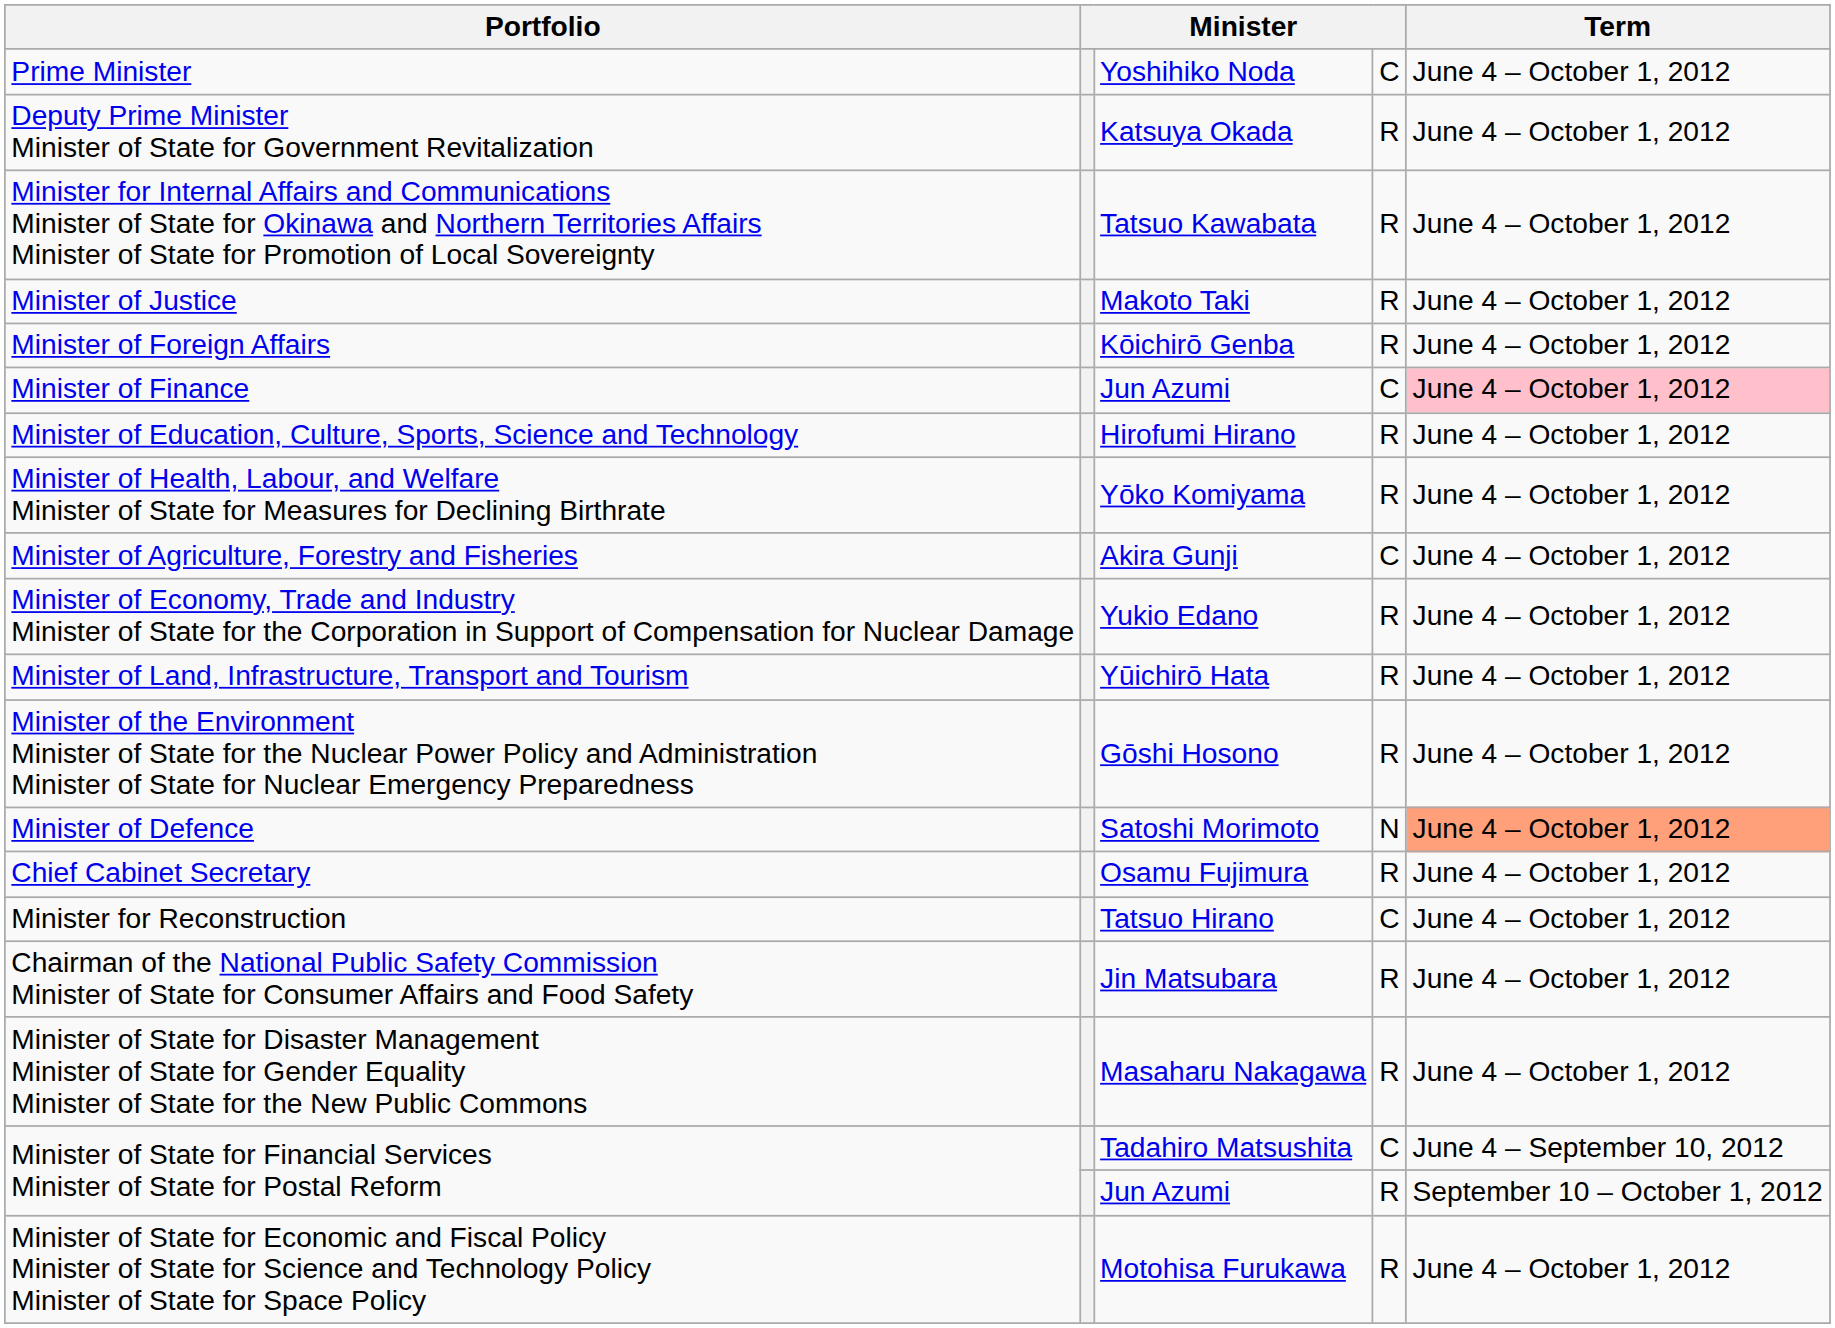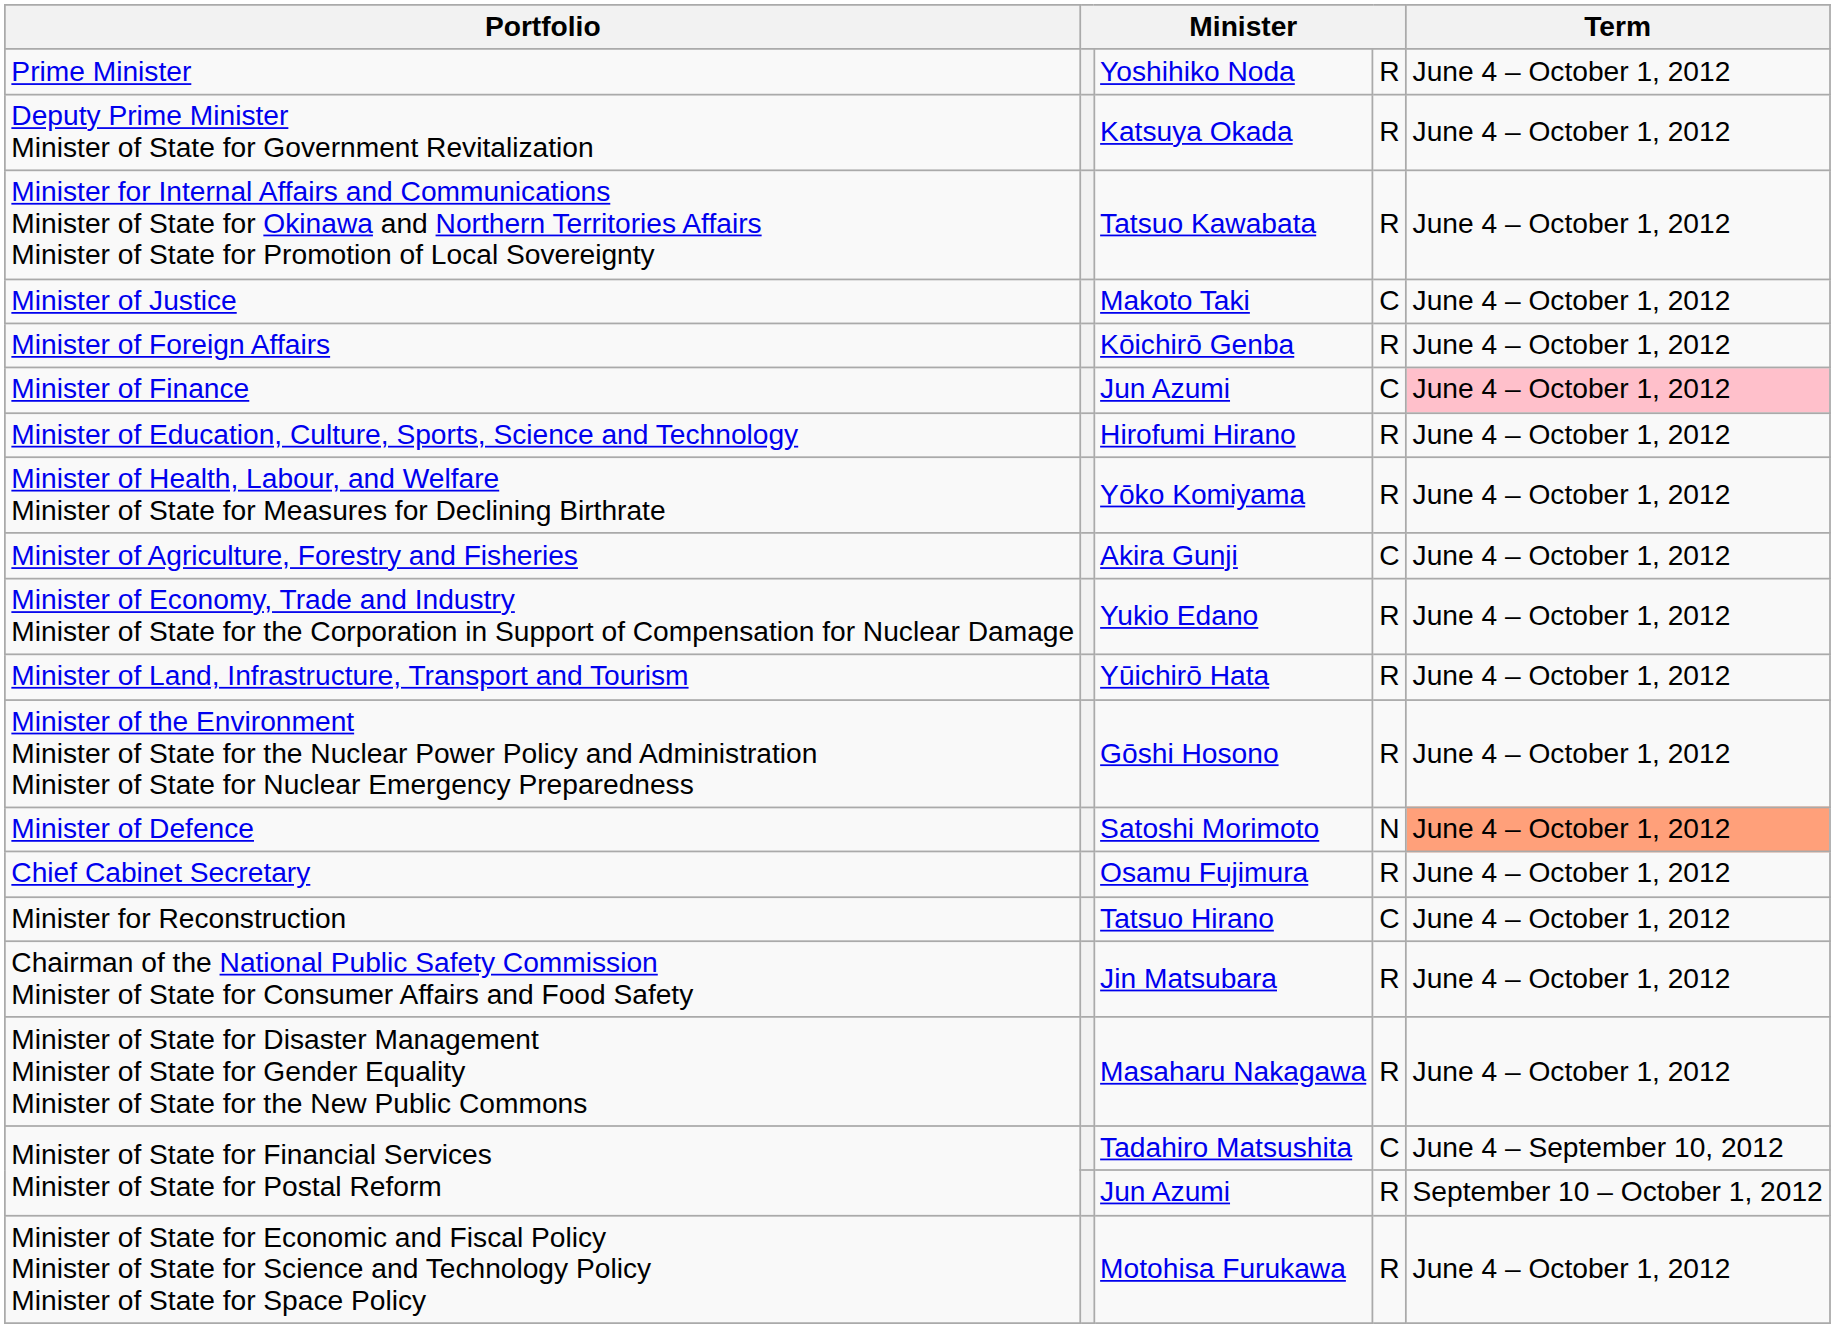(1389, 71) C -> (1389, 71) R
(1389, 300) R -> (1389, 300) C
